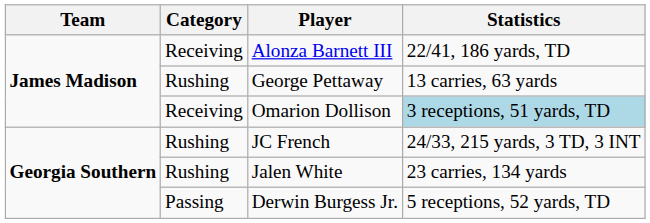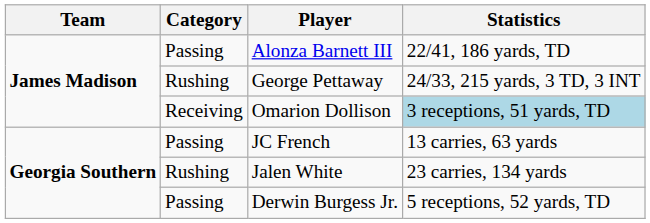(204, 50) Receiving -> (194, 50) Passing
(482, 80) 13 carries, 63 yards -> (524, 80) 24/33, 215 yards, 3 TD, 3 INT
(197, 141) Rushing -> (194, 141) Passing
(524, 141) 24/33, 215 yards, 3 TD, 3 INT -> (482, 141) 13 carries, 63 yards
